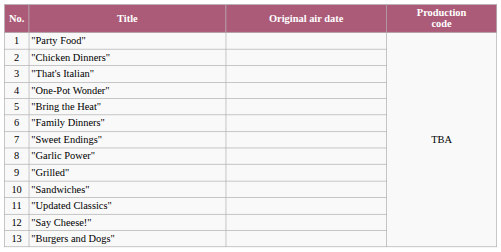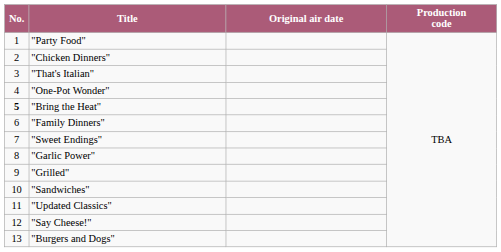(17, 106) normal -> (17, 106) bold
